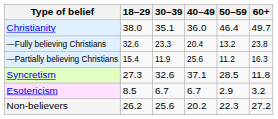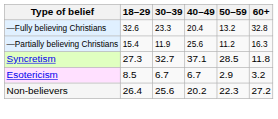- row: (31, 28)
(259, 44) 23.8 -> (259, 28) 32.8
(165, 75) 32.6 -> (165, 59) 32.7
(132, 106) 26.2 -> (132, 91) 26.4
